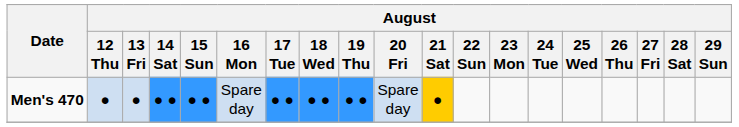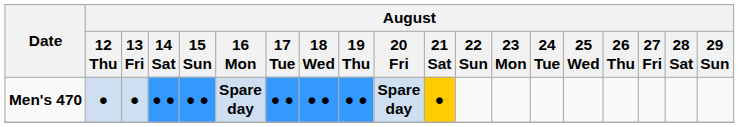(241, 100) normal -> (241, 100) bold
(398, 100) normal -> (399, 100) bold
